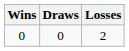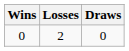columns swapped: (61, 14) <-> (103, 14)
